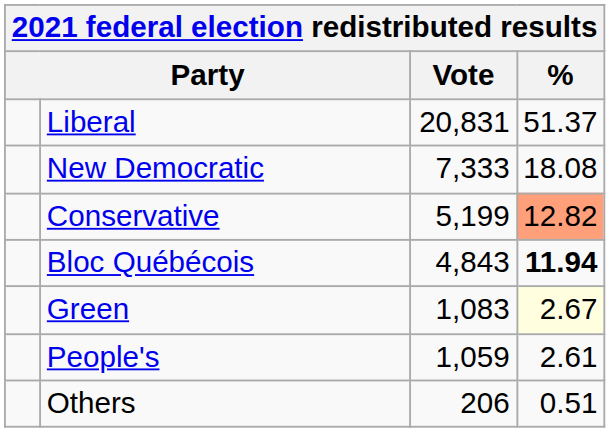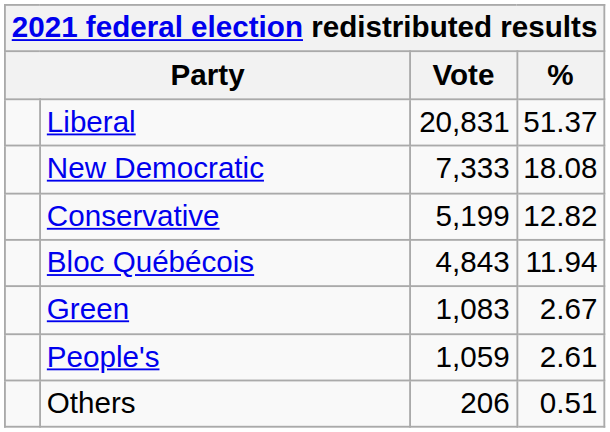(560, 215) lightsalmon background -> (560, 215) no background
(561, 262) bold -> (561, 262) normal
(569, 309) lightyellow background -> (569, 309) no background
